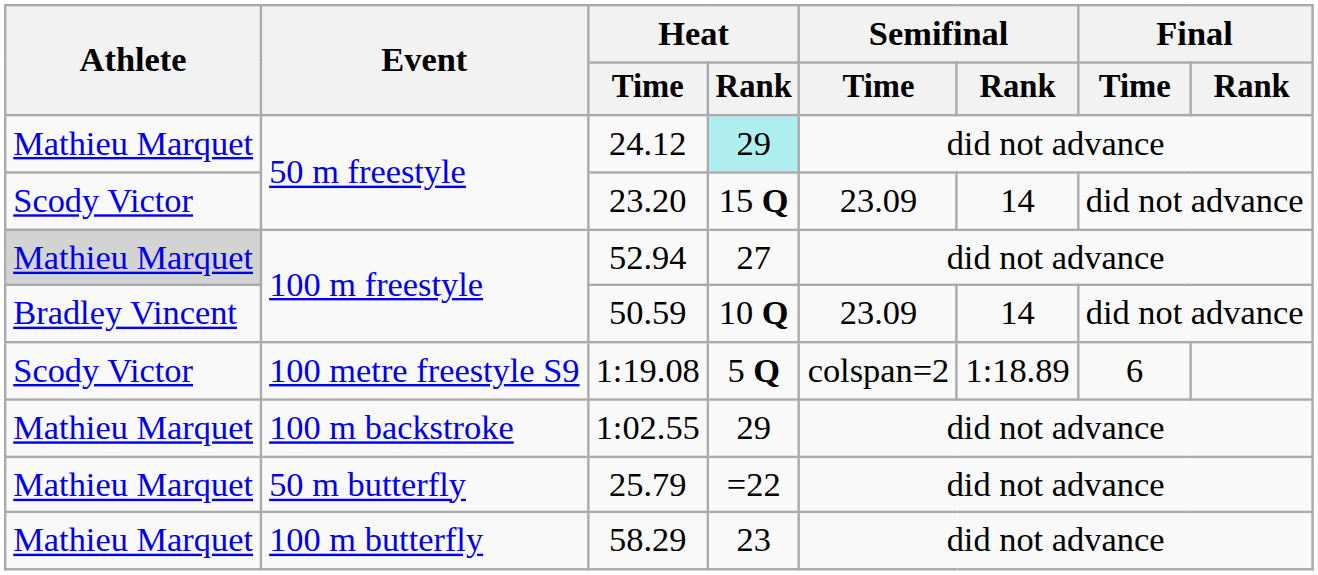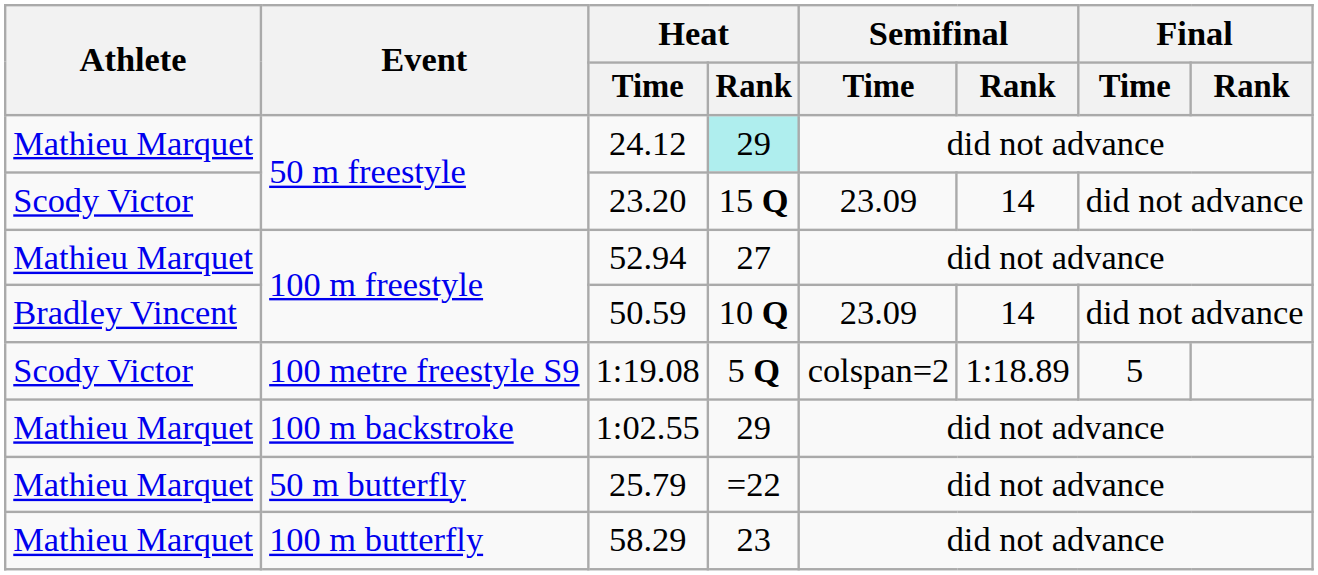(133, 257) lightgrey background -> (133, 257) no background
(1135, 370) 6 -> (1135, 370) 5
